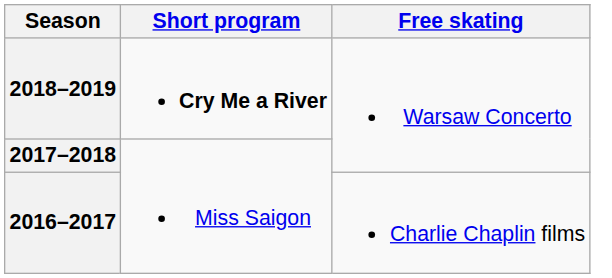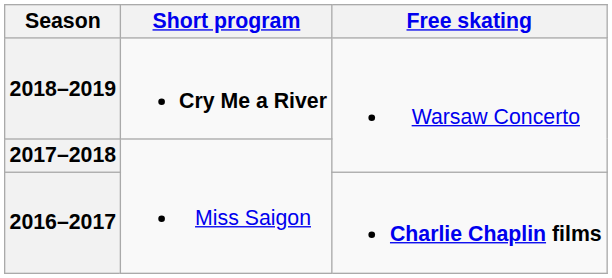(461, 235) normal -> (469, 235) bold
